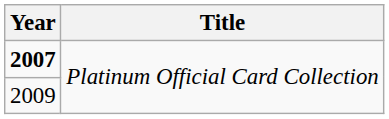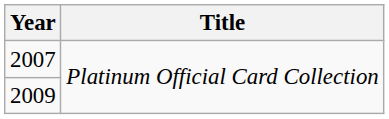(33, 58) bold -> (33, 58) normal
